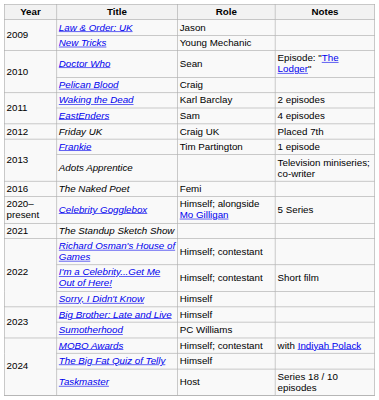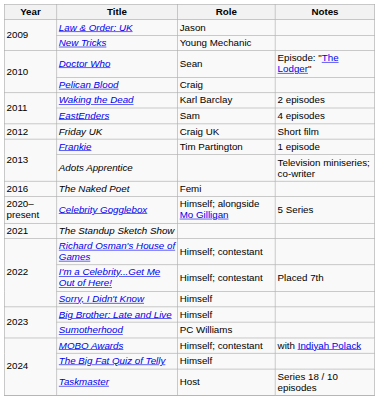(301, 131) Placed 7th -> (298, 131) Short film
(298, 278) Short film -> (301, 278) Placed 7th
